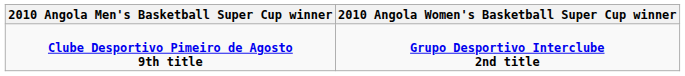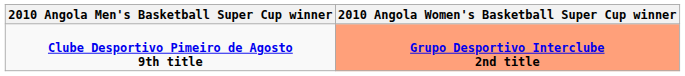(507, 54) no background -> (507, 54) lightsalmon background
